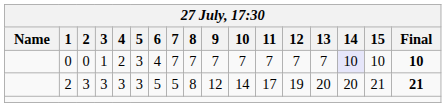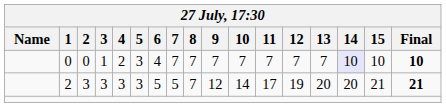(193, 84) 8 -> (193, 84) 7
